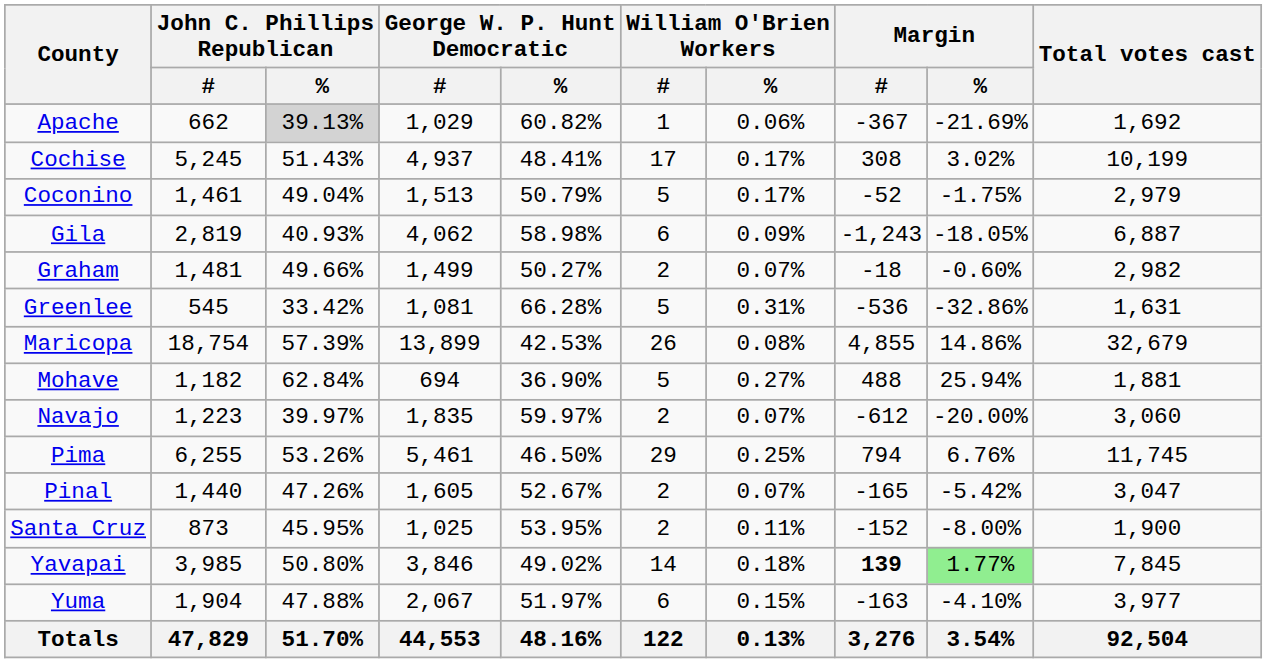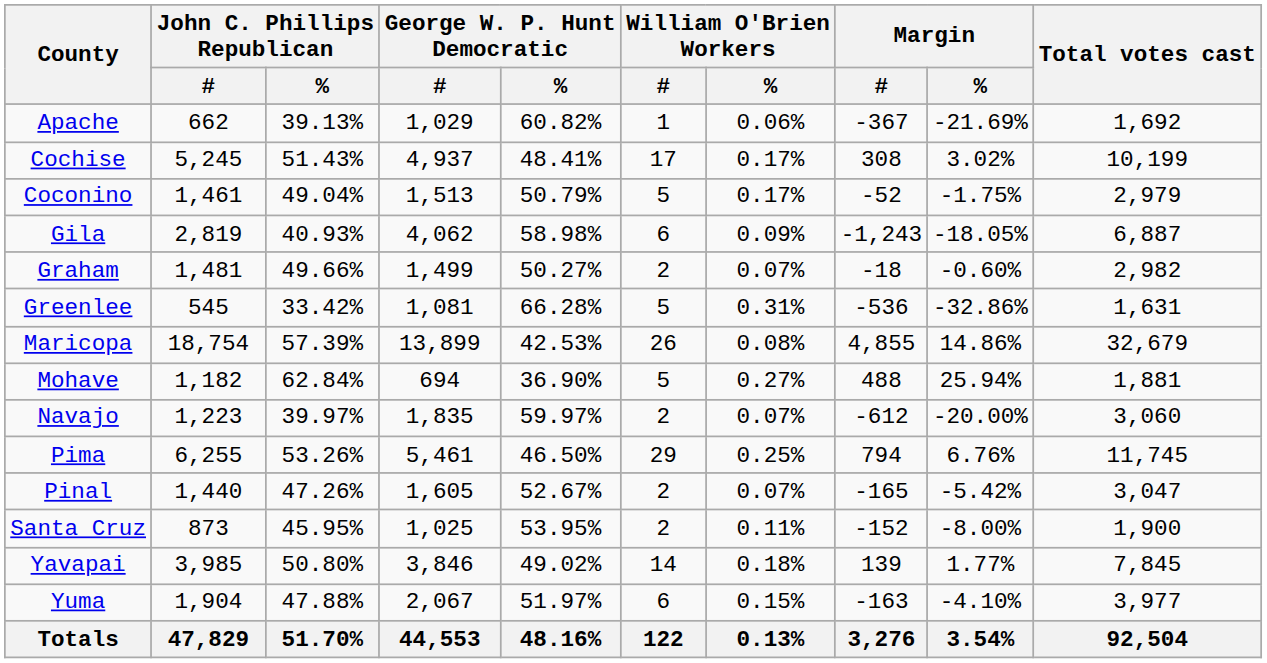(322, 123) lightgrey background -> (322, 123) no background
(881, 566) bold -> (881, 566) normal
(980, 566) lightgreen background -> (980, 566) no background
